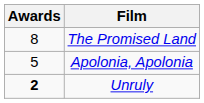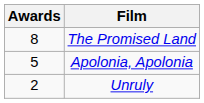(34, 86) bold -> (34, 86) normal
